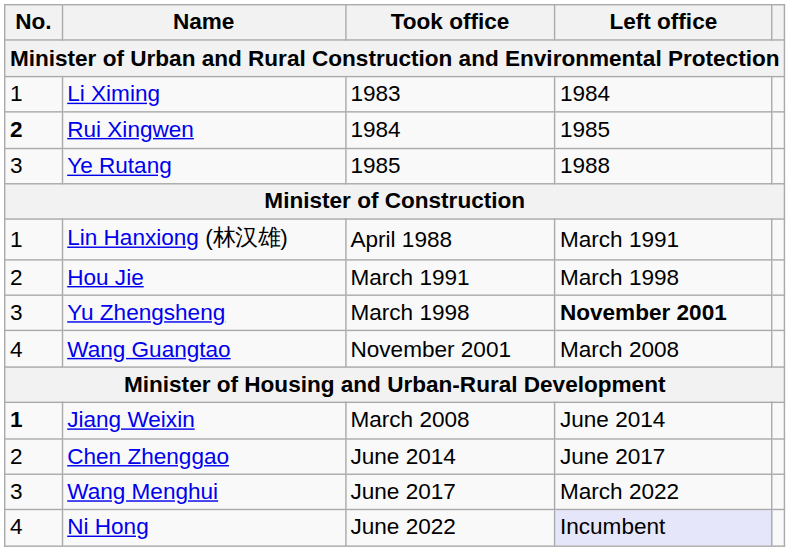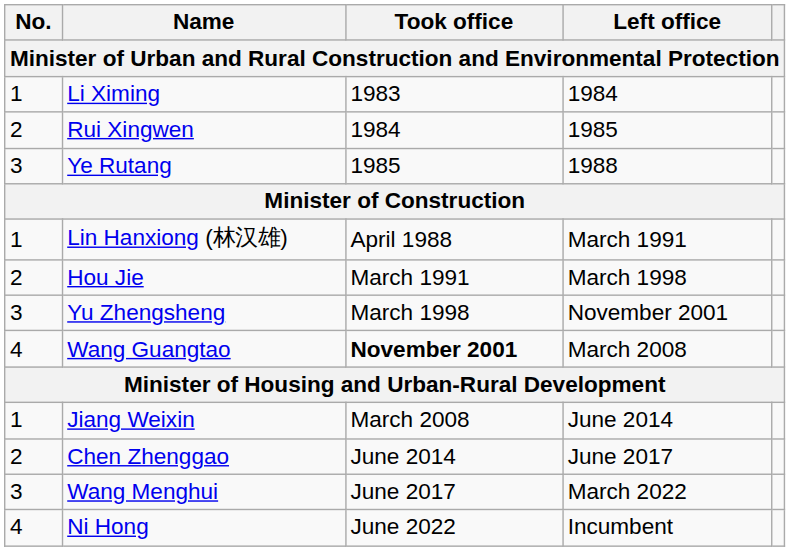(16, 129) bold -> (16, 129) normal
(643, 312) bold -> (648, 312) normal
(431, 348) normal -> (434, 348) bold
(16, 420) bold -> (16, 420) normal
(613, 527) lavender background -> (620, 527) no background
